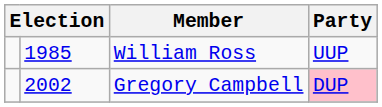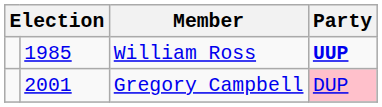(331, 53) normal -> (331, 53) bold
(48, 85) 2002 -> (48, 85) 2001
